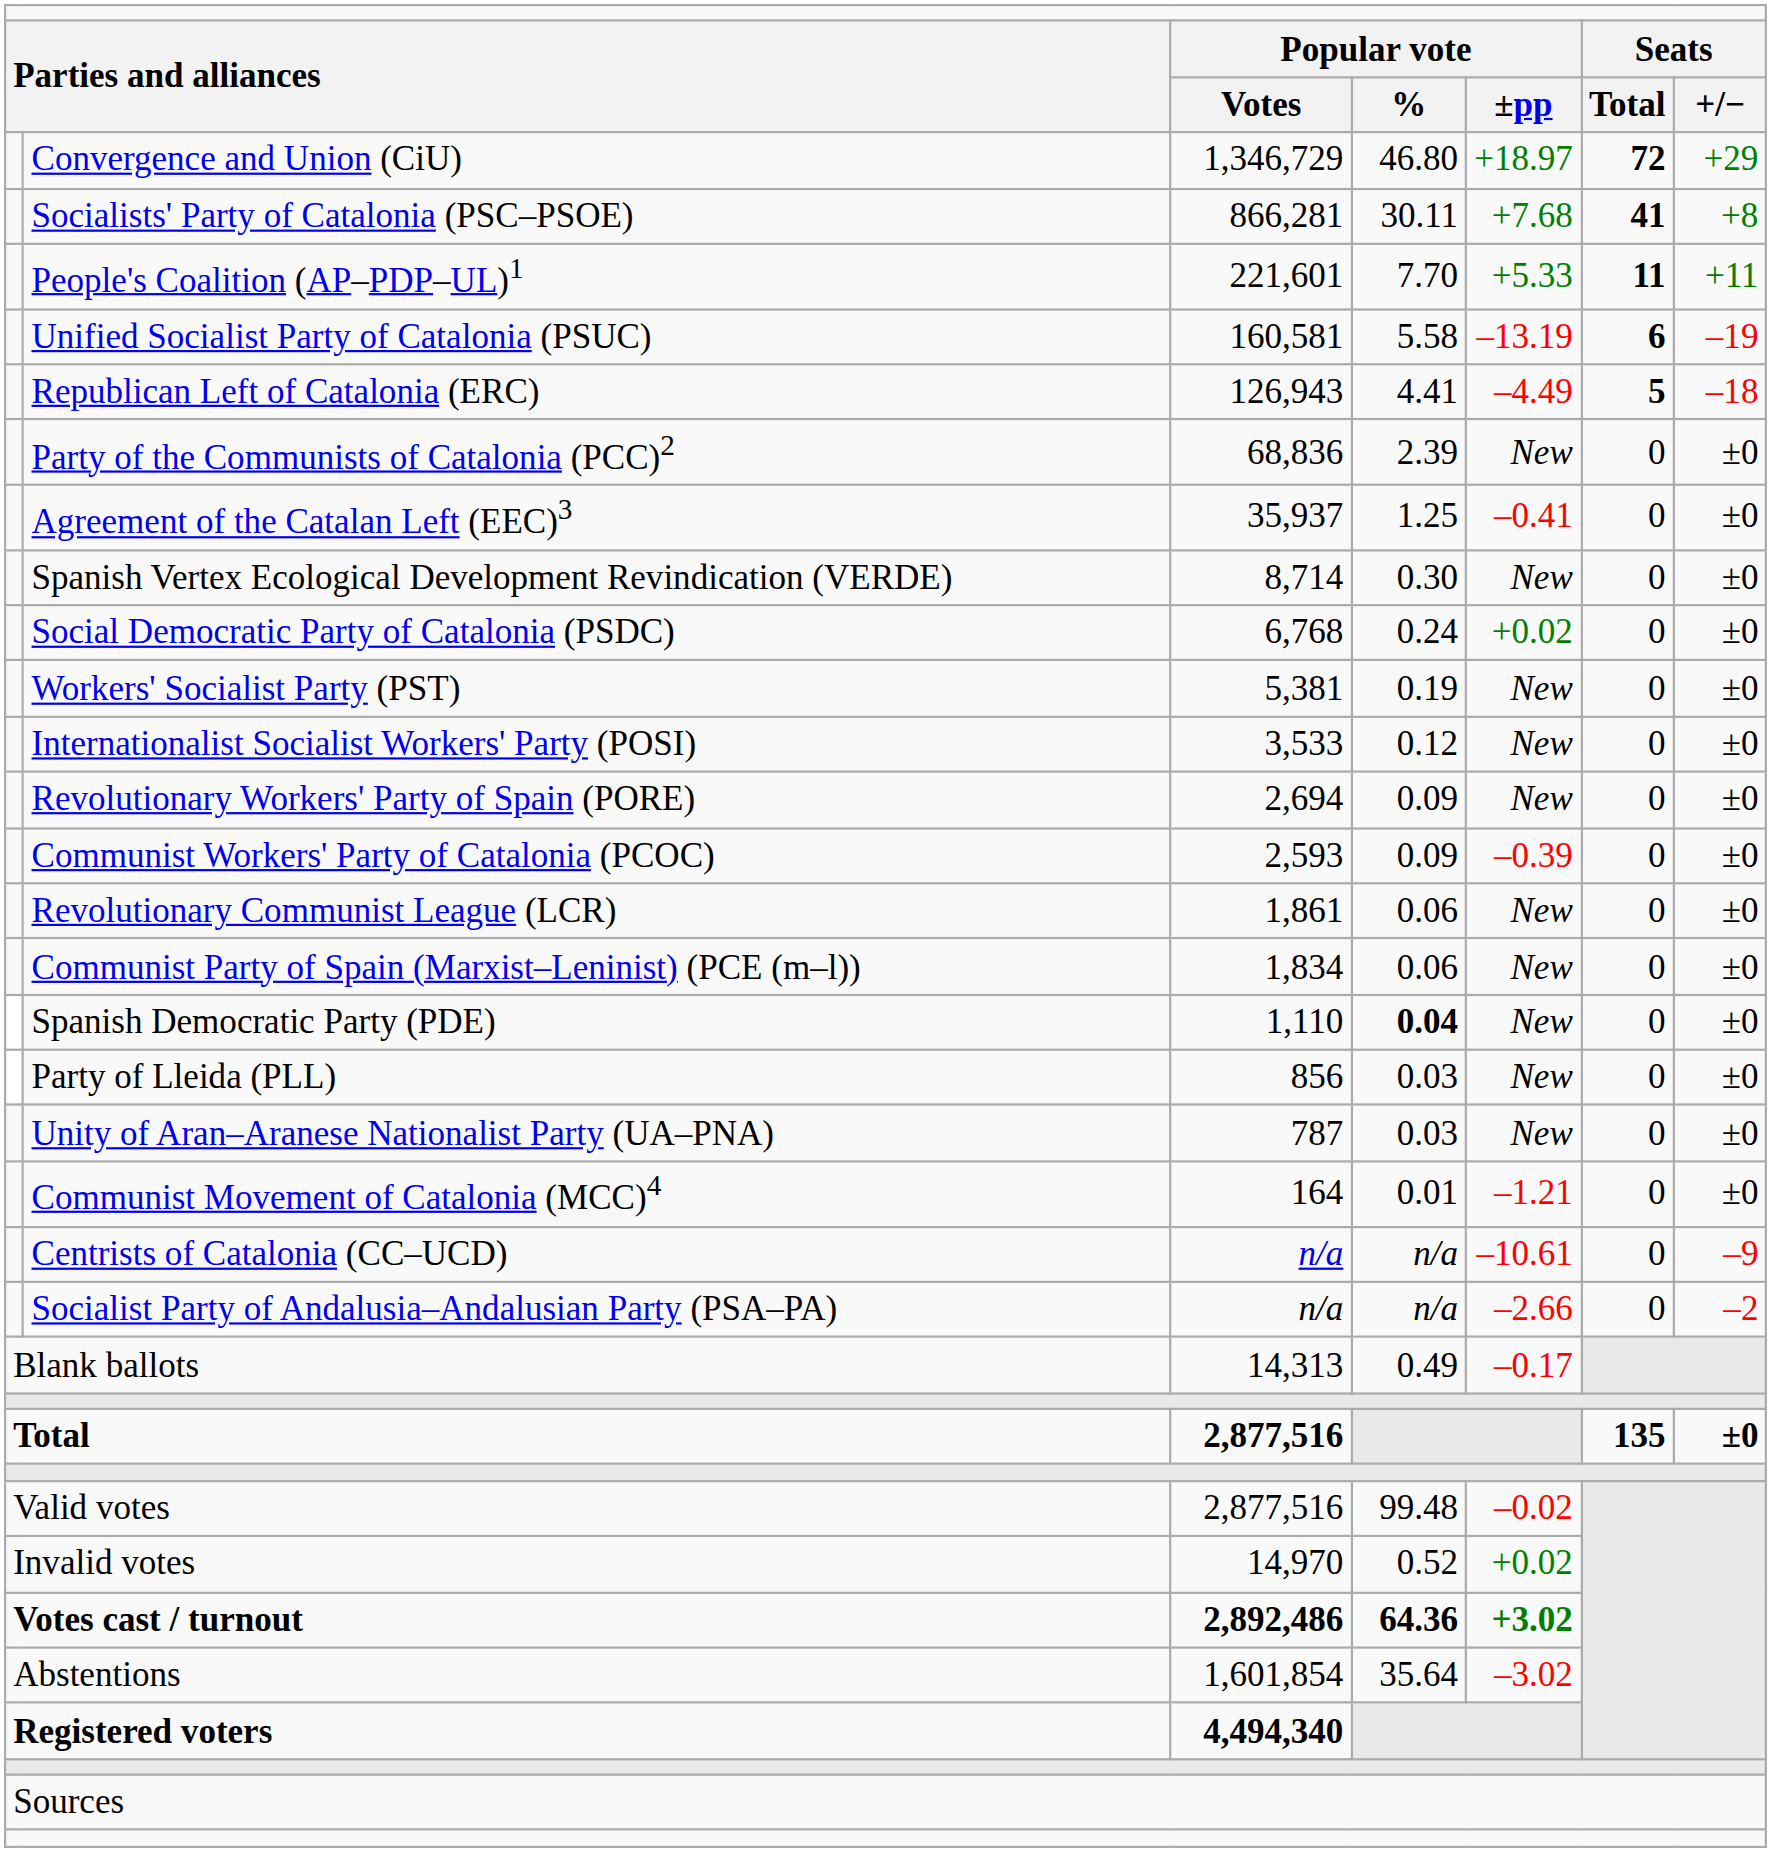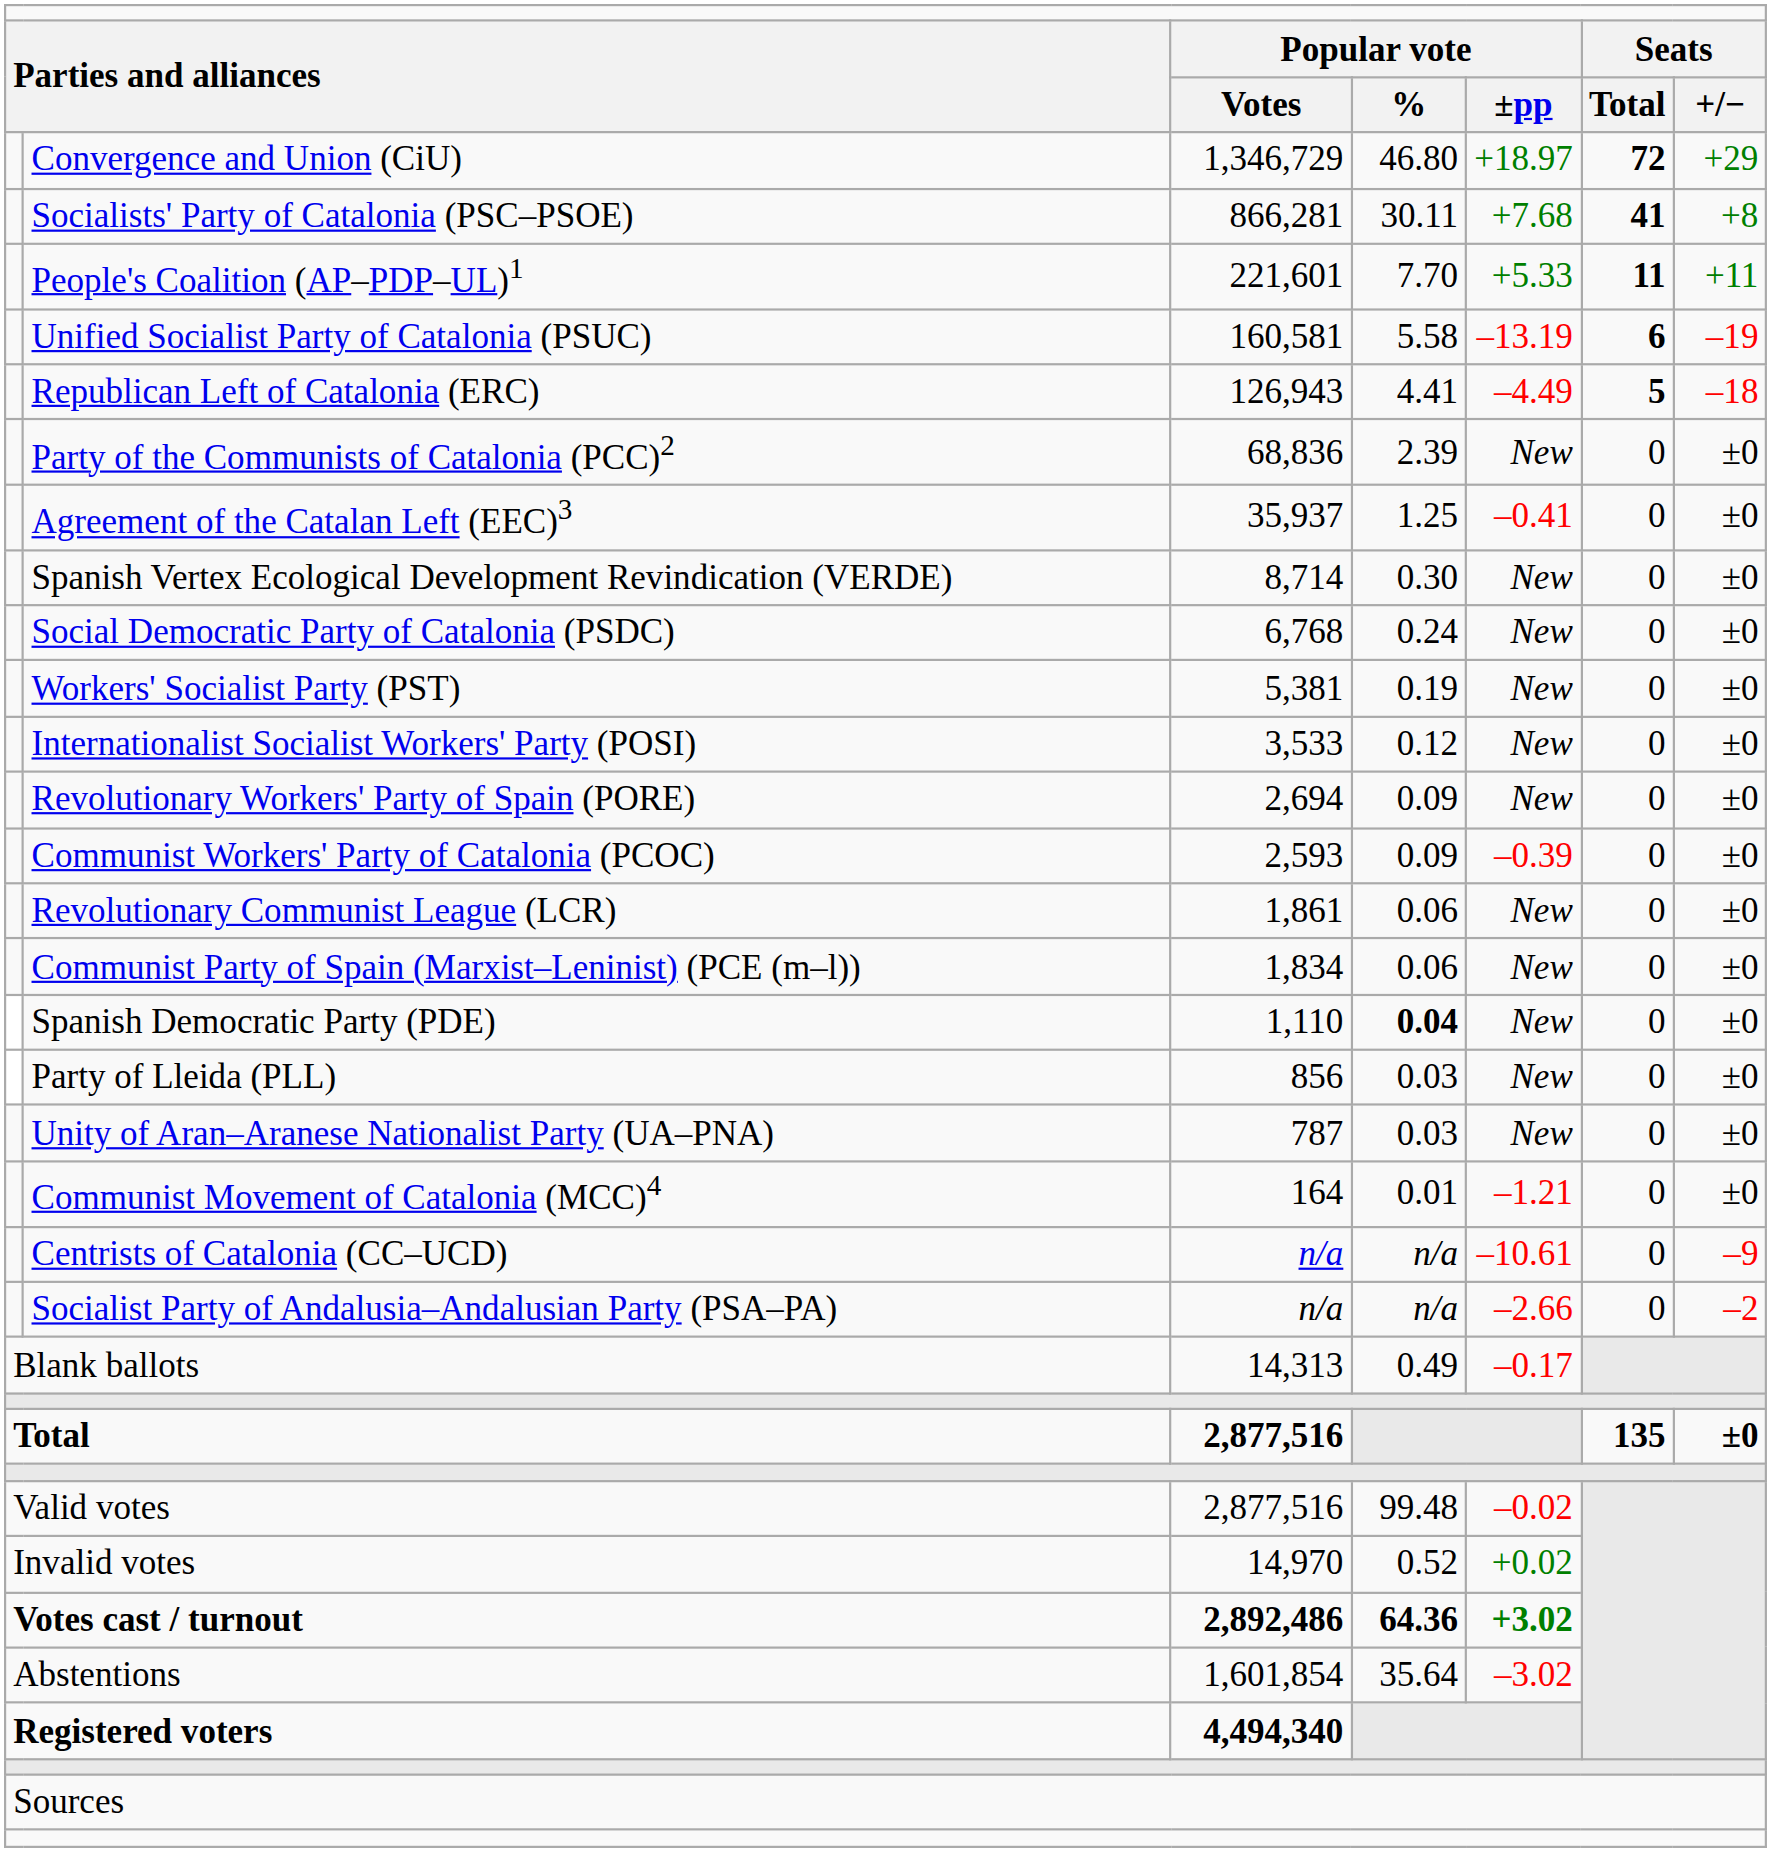(1532, 632) +0.02 -> (1542, 632) New
